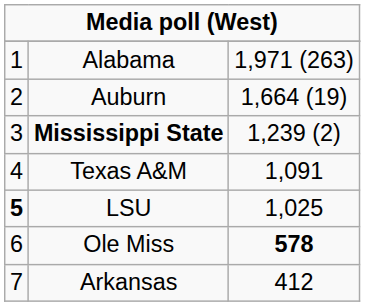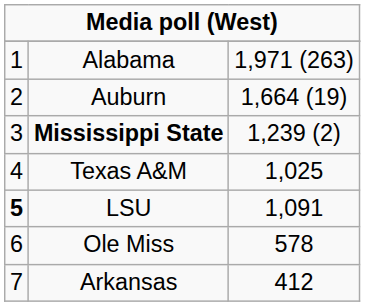(294, 171) 1,091 -> (294, 171) 1,025
(294, 208) 1,025 -> (294, 208) 1,091
(294, 245) bold -> (294, 245) normal
